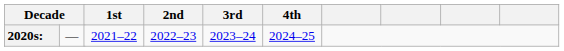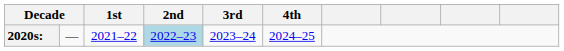(173, 35) no background -> (173, 35) lightblue background
